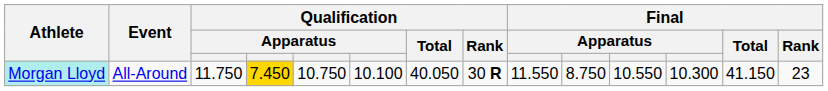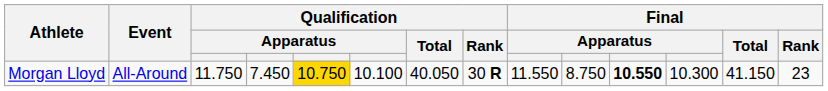(57, 74) paleturquoise background -> (57, 74) no background
(270, 74) gold background -> (270, 74) no background
(322, 74) no background -> (322, 74) gold background
(638, 74) normal -> (638, 74) bold
